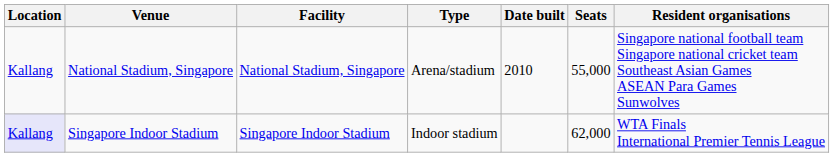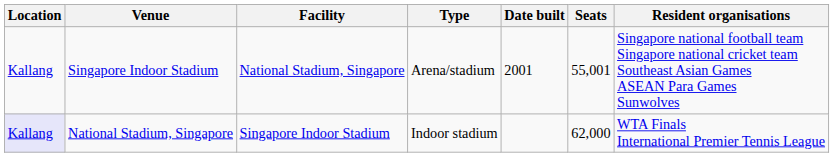(151, 70) National Stadium, Singapore -> (143, 70) Singapore Indoor Stadium
(519, 70) 2010 -> (519, 70) 2001
(591, 70) 55,000 -> (591, 70) 55,001
(143, 133) Singapore Indoor Stadium -> (151, 133) National Stadium, Singapore
